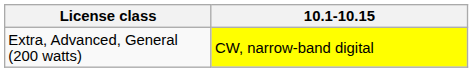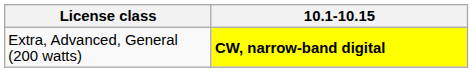(294, 48) normal -> (300, 48) bold
